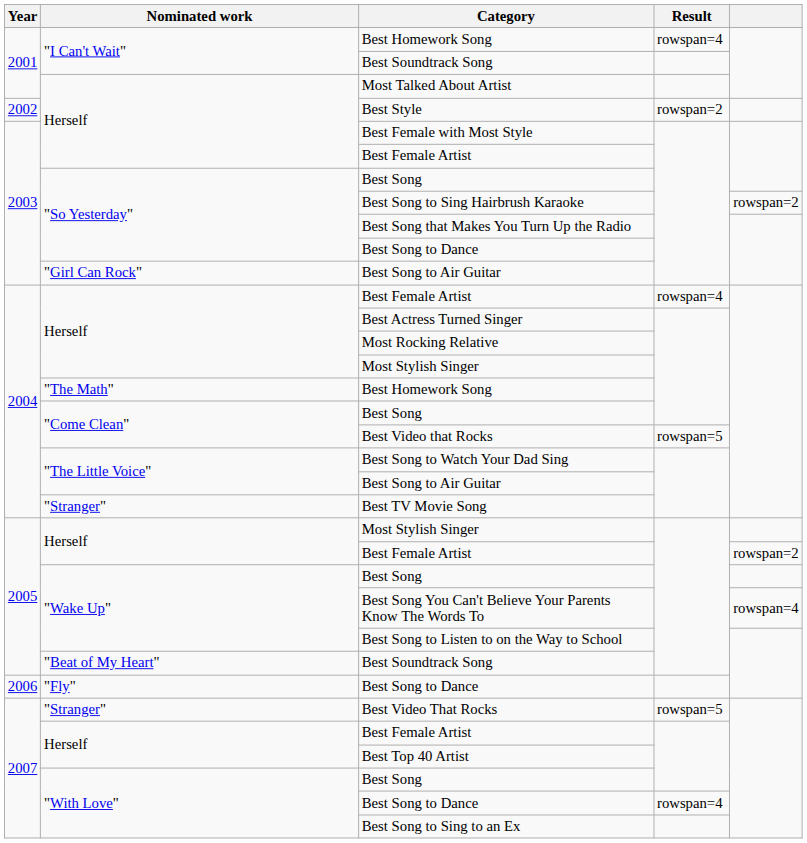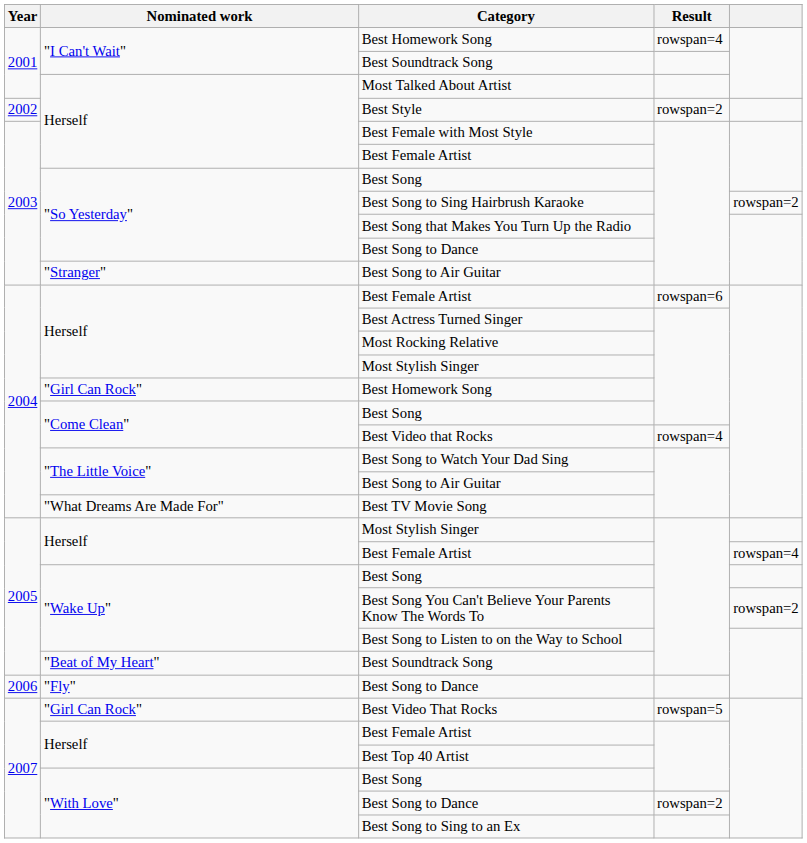(93, 272) "Girl Can Rock" -> (75, 272) "Stranger"
(690, 296) rowspan=4 -> (690, 296) rowspan=6
(79, 389) "The Math" -> (93, 389) "Girl Can Rock"
(690, 436) rowspan=5 -> (690, 436) rowspan=4
(75, 506) "Stranger" -> (134, 506) "What Dreams Are Made For"
(766, 553) rowspan=2 -> (766, 553) rowspan=4
(766, 608) rowspan=4 -> (766, 608) rowspan=2
(75, 709) "Stranger" -> (93, 709) "Girl Can Rock"
(690, 803) rowspan=4 -> (690, 803) rowspan=2
